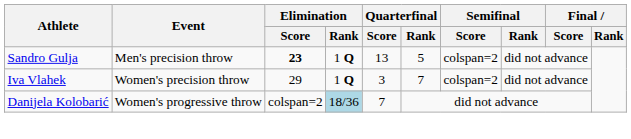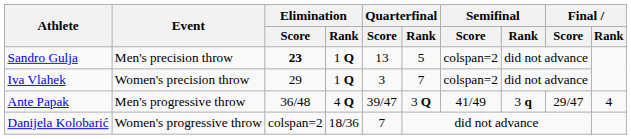+ row: (38, 102)
(344, 102) lightblue background -> (344, 123) no background
